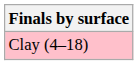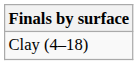(48, 45) pink background -> (48, 45) no background
